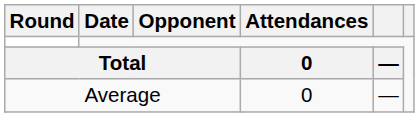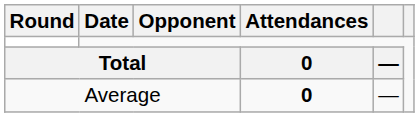(307, 95) normal -> (307, 95) bold
